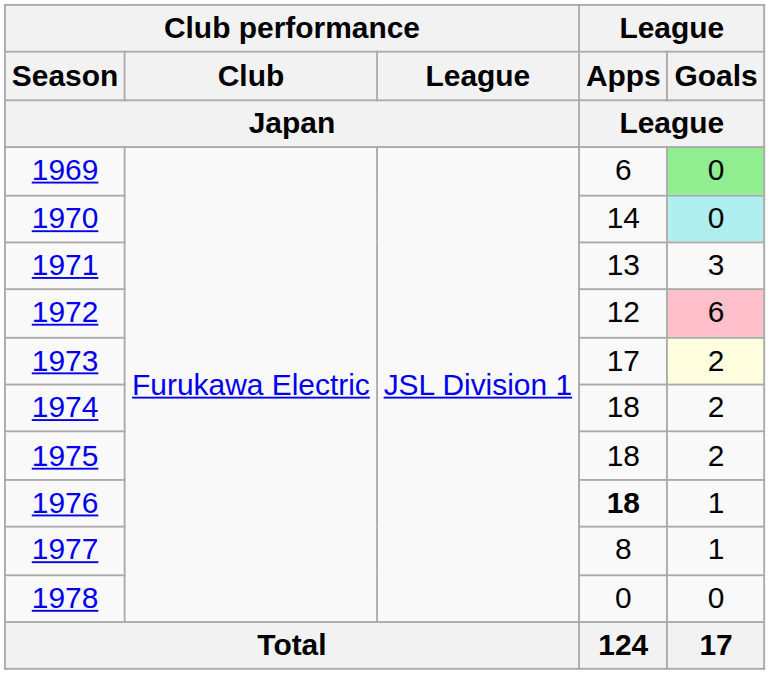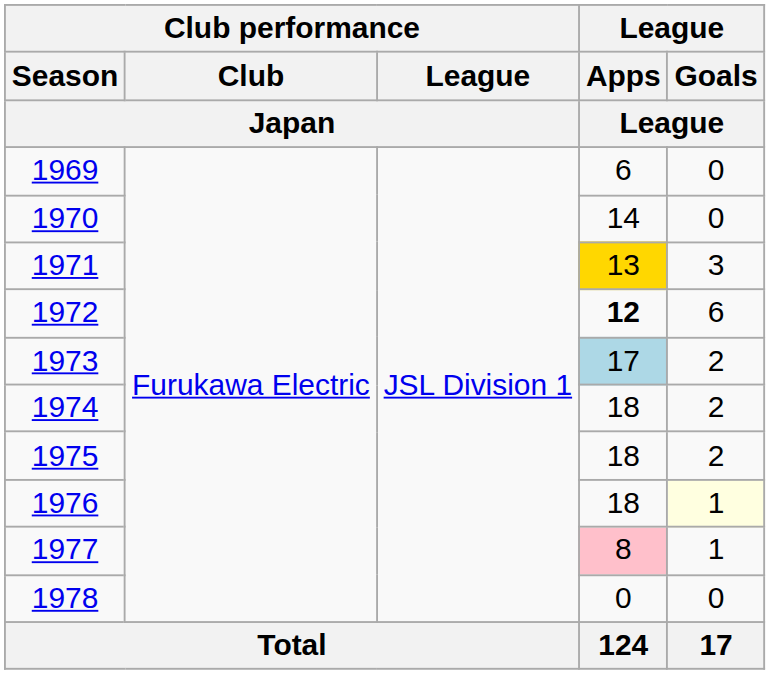(716, 170) lightgreen background -> (716, 170) no background
(716, 218) paleturquoise background -> (716, 218) no background
(623, 265) no background -> (623, 265) gold background
(623, 312) normal -> (623, 312) bold
(716, 312) pink background -> (716, 312) no background
(623, 360) no background -> (623, 360) lightblue background
(716, 360) lightyellow background -> (716, 360) no background
(623, 502) bold -> (623, 502) normal
(716, 502) no background -> (716, 502) lightyellow background
(623, 550) no background -> (623, 550) pink background
